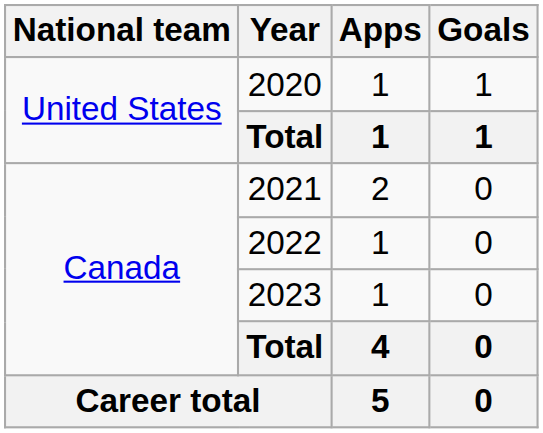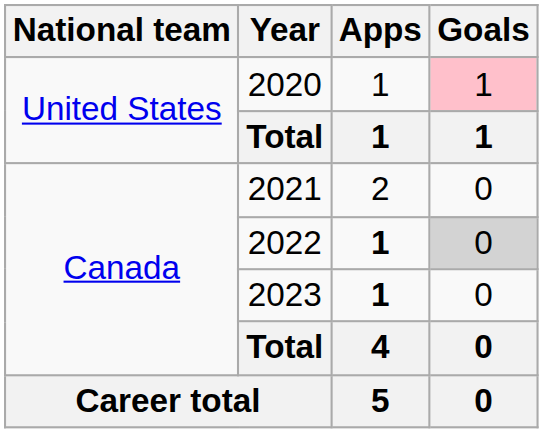(483, 83) no background -> (483, 83) pink background
(380, 242) normal -> (380, 242) bold
(483, 242) no background -> (483, 242) lightgrey background
(380, 294) normal -> (380, 294) bold
